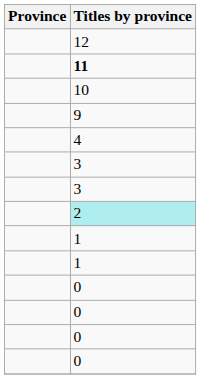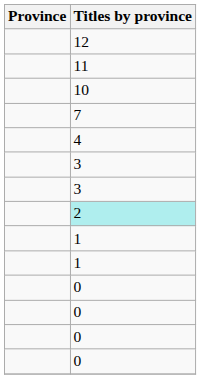(81, 66) bold -> (81, 66) normal
(77, 115) 9 -> (77, 115) 7
